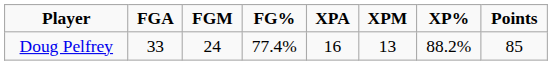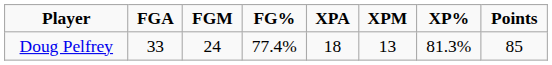(332, 45) 16 -> (332, 45) 18
(449, 45) 88.2% -> (449, 45) 81.3%
